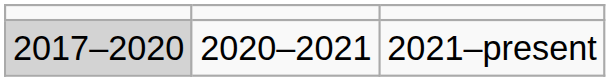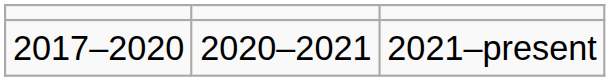(99, 47) lightgrey background -> (99, 47) no background
